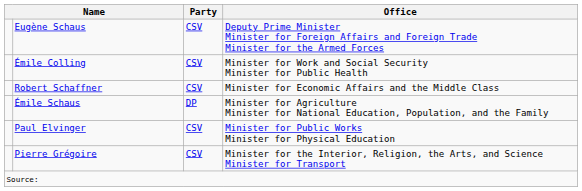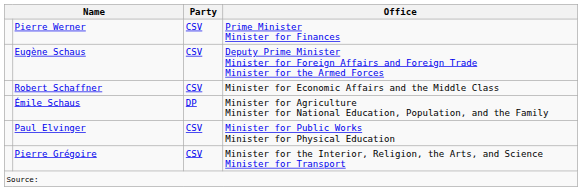+ row: (50, 27)
- row: (50, 62)
